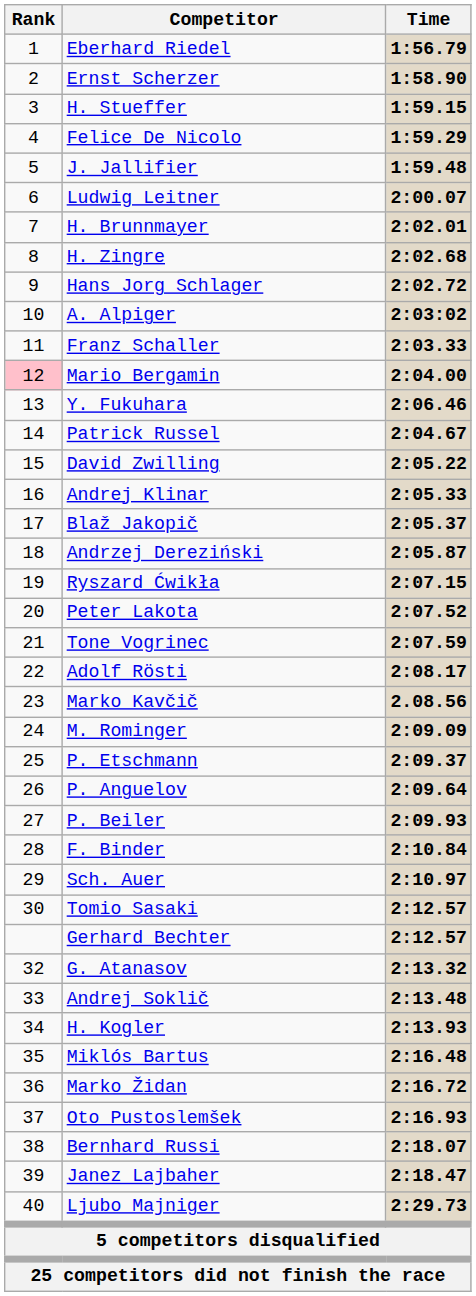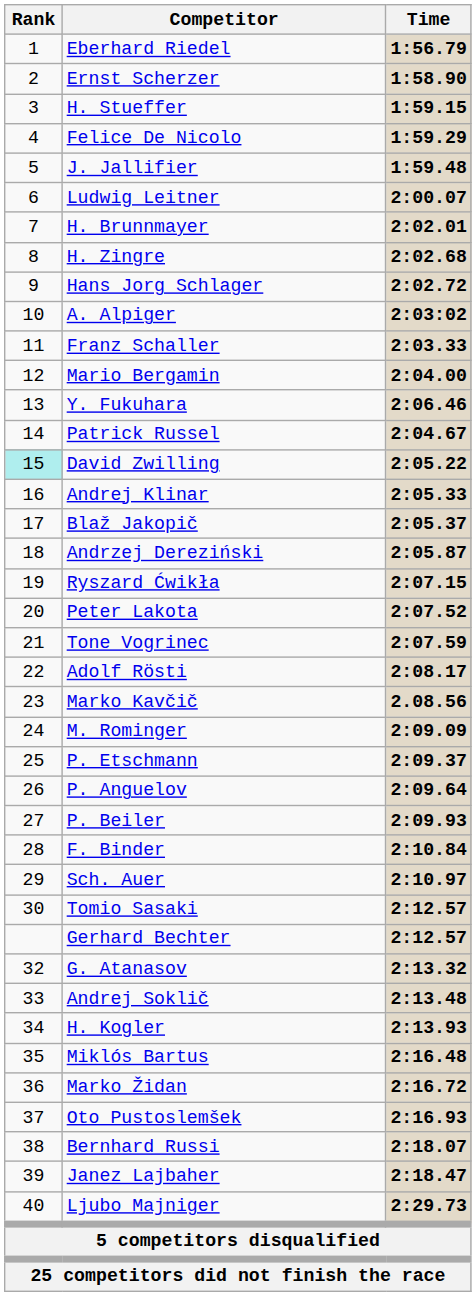(34, 375) pink background -> (34, 375) no background
(34, 464) no background -> (34, 464) paleturquoise background
